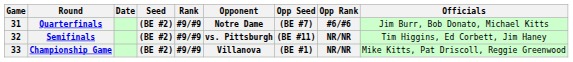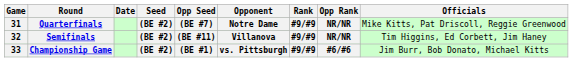columns swapped: (189, 11) <-> (296, 11)
(339, 24) #6/#6 -> (339, 24) NR/NR
(464, 24) Jim Burr, Bob Donato, Michael Kitts -> (464, 24) Mike Kitts, Pat Driscoll, Reggie Greenwood
(239, 37) vs. Pittsburgh -> (254, 37) Villanova
(239, 50) Villanova -> (254, 50) vs. Pittsburgh
(339, 50) NR/NR -> (339, 50) #6/#6
(464, 50) Mike Kitts, Pat Driscoll, Reggie Greenwood -> (464, 50) Jim Burr, Bob Donato, Michael Kitts
